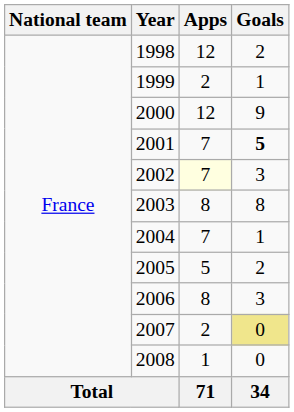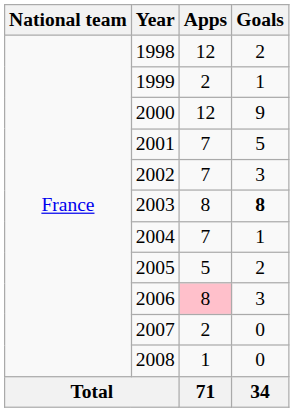(260, 143) bold -> (260, 143) normal
(205, 174) lightyellow background -> (205, 174) no background
(260, 205) normal -> (260, 205) bold
(205, 298) no background -> (205, 298) pink background
(260, 329) khaki background -> (260, 329) no background
